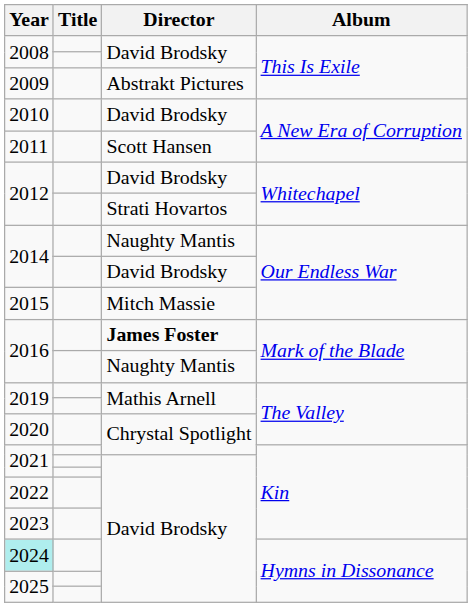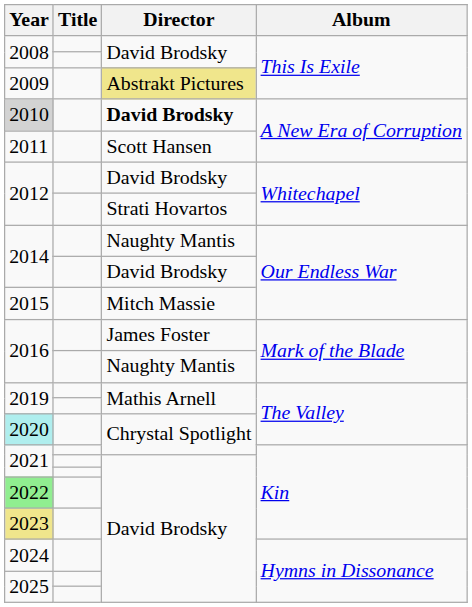(175, 83) no background -> (175, 83) khaki background
(29, 114) no background -> (29, 114) lightgrey background
(167, 114) normal -> (170, 114) bold
(162, 334) bold -> (158, 334) normal
(29, 429) no background -> (29, 429) paleturquoise background
(29, 492) no background -> (29, 492) lightgreen background
(29, 523) no background -> (29, 523) khaki background
(29, 555) paleturquoise background -> (29, 555) no background
